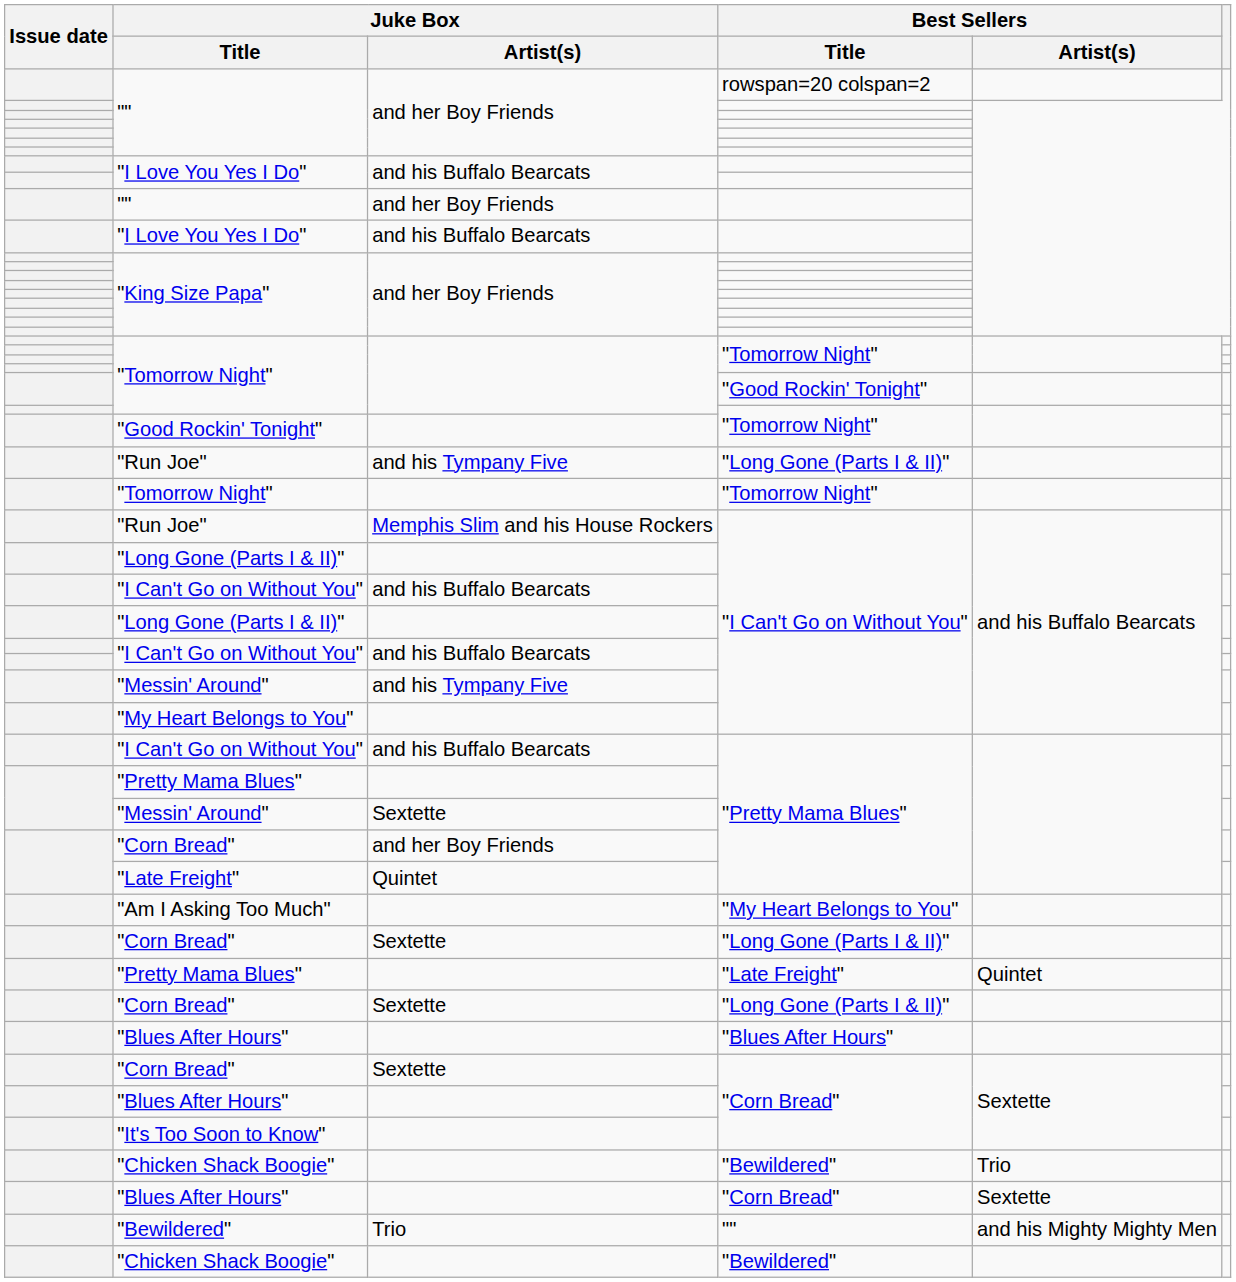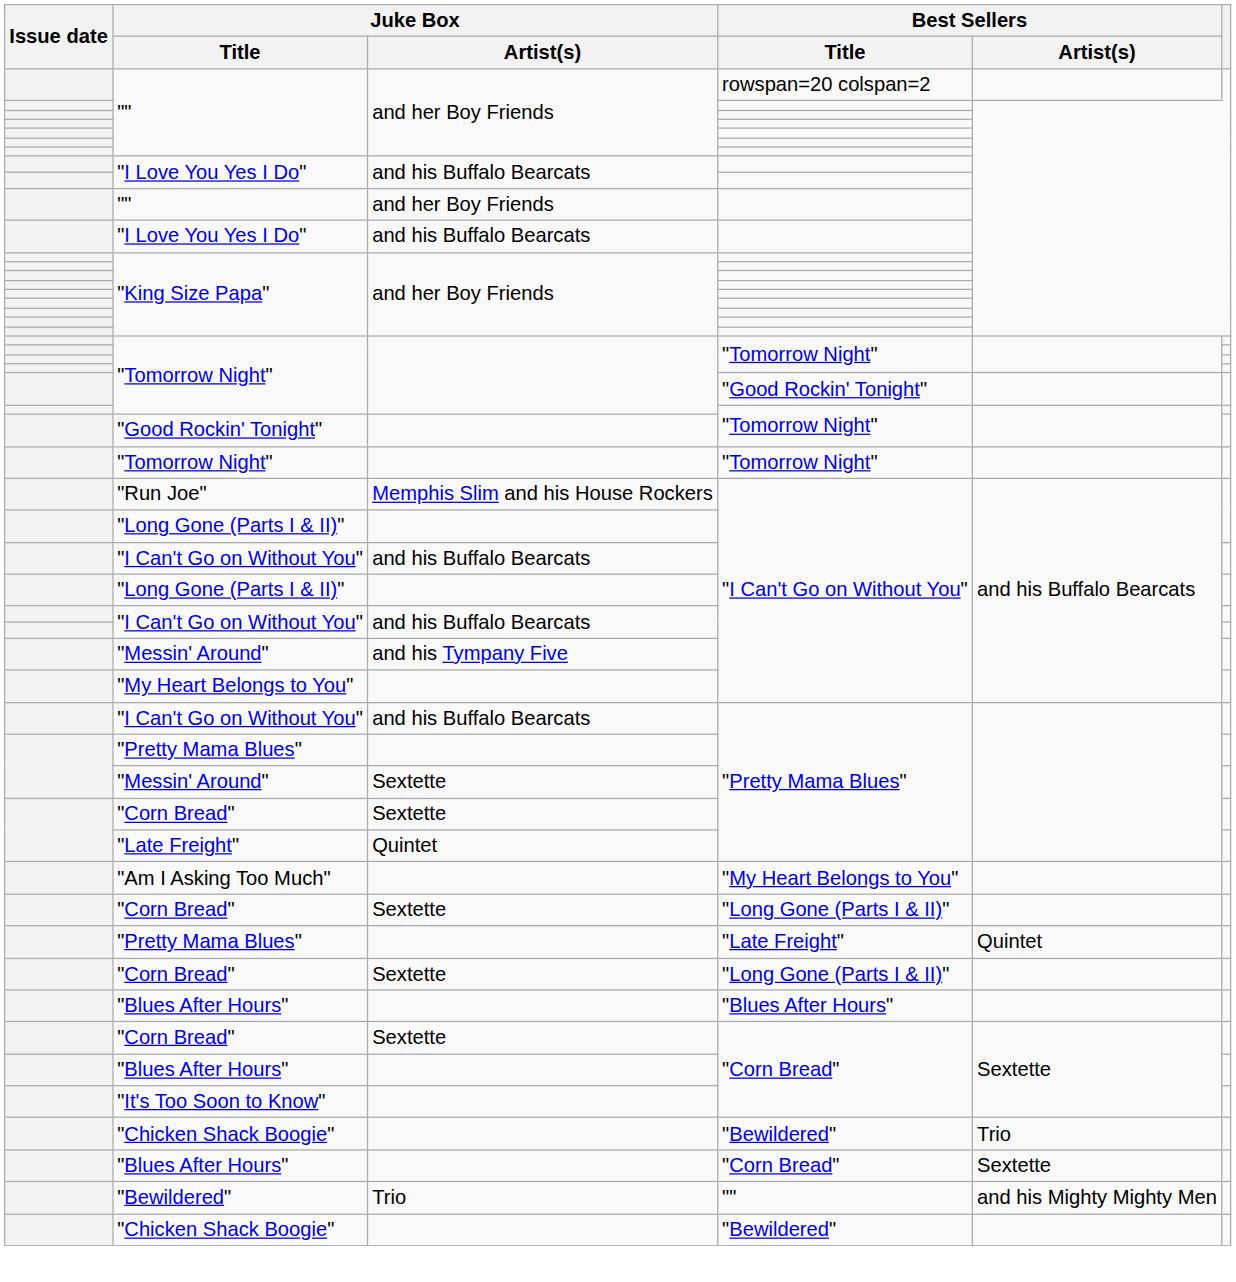- row: (162, 462)
(463, 845) and her Boy Friends -> (409, 813) Sextette
